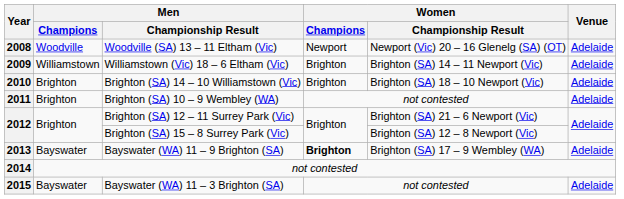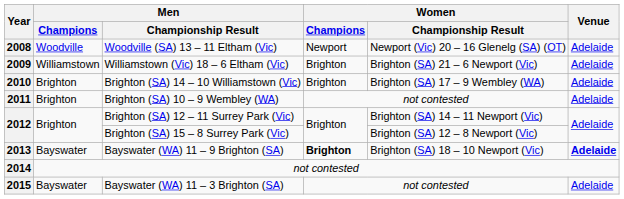(456, 64) Brighton (SA) 14 – 11 Newport (Vic) -> (454, 64) Brighton (SA) 21 – 6 Newport (Vic)
(457, 82) Brighton (SA) 18 – 10 Newport (Vic) -> (457, 82) Brighton (SA) 17 – 9 Wembley (WA)
(454, 116) Brighton (SA) 21 – 6 Newport (Vic) -> (456, 116) Brighton (SA) 14 – 11 Newport (Vic)
(457, 151) Brighton (SA) 17 – 9 Wembley (WA) -> (457, 151) Brighton (SA) 18 – 10 Newport (Vic)
(592, 151) normal -> (594, 151) bold
